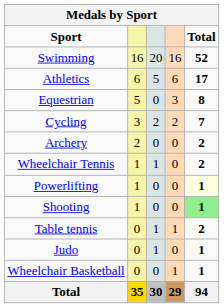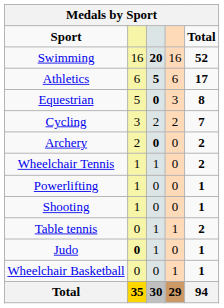(156, 57) normal -> (156, 57) bold
(156, 79) normal -> (156, 79) bold
(156, 100) normal -> (156, 100) bold
(156, 143) normal -> (156, 143) bold
(201, 185) lightyellow background -> (201, 185) no background
(201, 207) lightgreen background -> (201, 207) no background
(137, 249) normal -> (137, 249) bold
